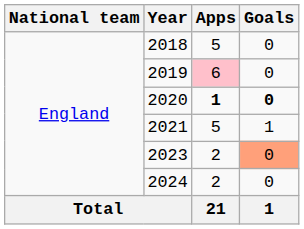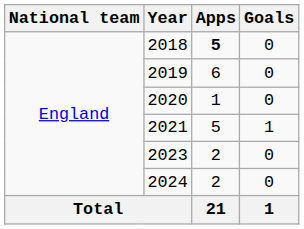(216, 46) normal -> (216, 46) bold
(216, 73) pink background -> (216, 73) no background
(216, 100) bold -> (216, 100) normal
(269, 100) bold -> (269, 100) normal
(269, 155) lightsalmon background -> (269, 155) no background
